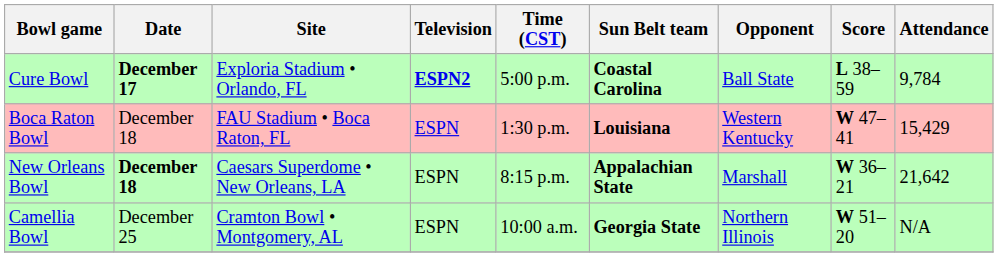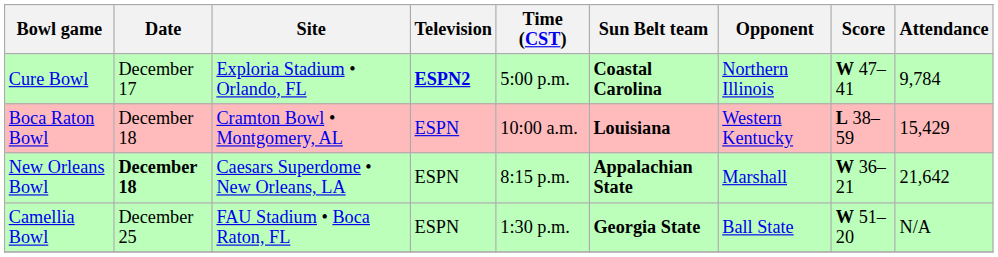(158, 78) bold -> (156, 78) normal
(758, 78) Ball State -> (755, 78) Northern Illinois
(858, 78) L 38–59 -> (861, 78) W 47–41
(293, 128) FAU Stadium • Boca Raton, FL -> (280, 128) Cramton Bowl • Montgomery, AL
(535, 128) 1:30 p.m. -> (539, 128) 10:00 a.m.
(861, 128) W 47–41 -> (858, 128) L 38–59
(280, 227) Cramton Bowl • Montgomery, AL -> (293, 227) FAU Stadium • Boca Raton, FL
(539, 227) 10:00 a.m. -> (535, 227) 1:30 p.m.
(755, 227) Northern Illinois -> (758, 227) Ball State
